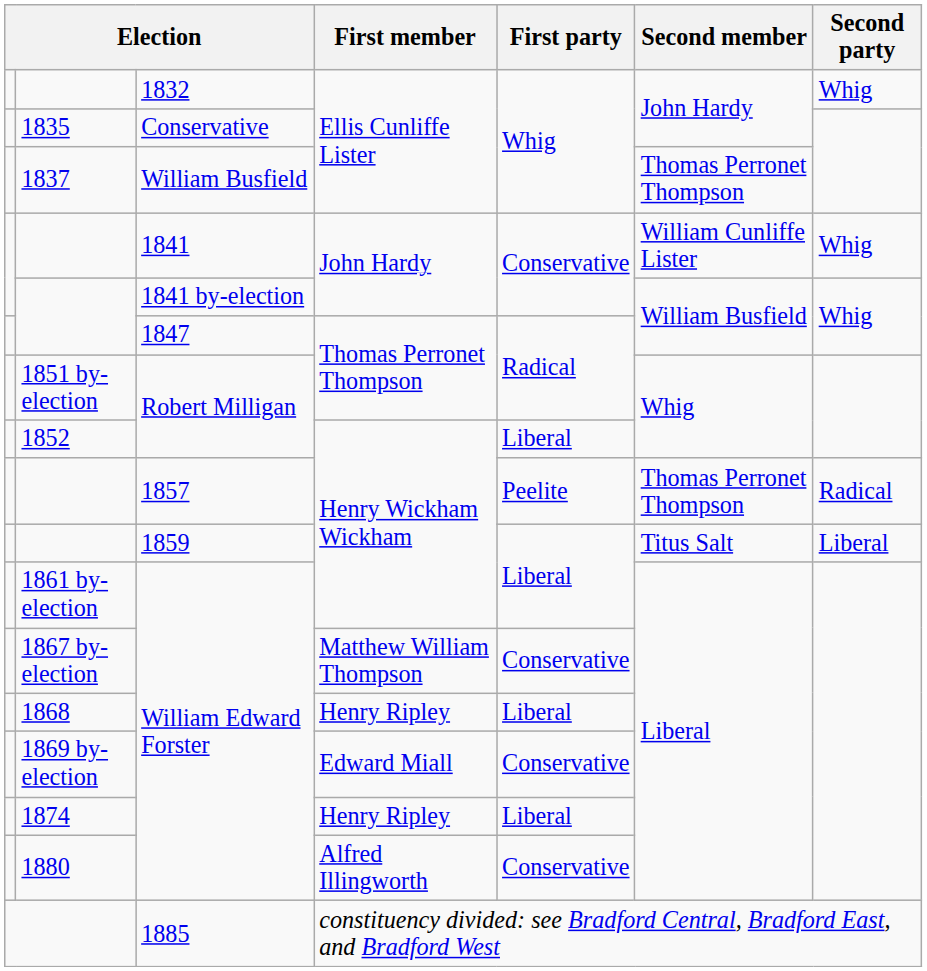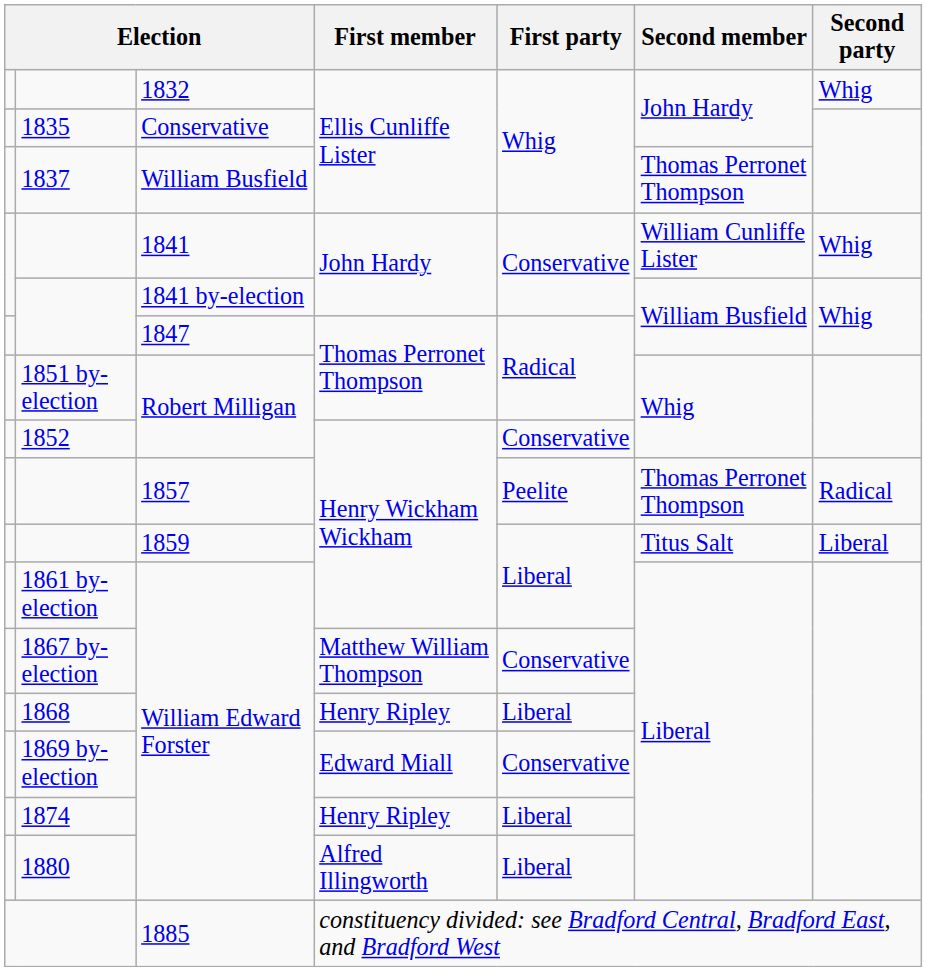(537, 438) Liberal -> (566, 438) Conservative
(566, 867) Conservative -> (537, 867) Liberal
